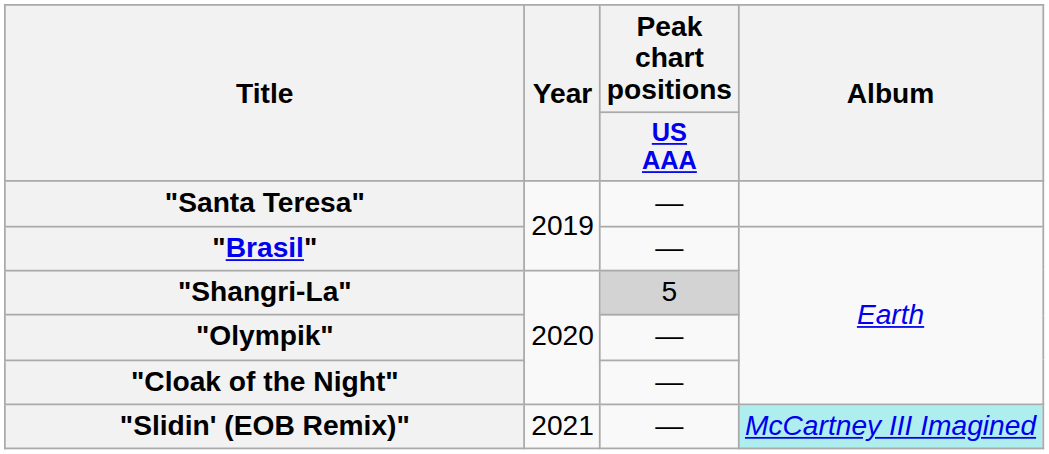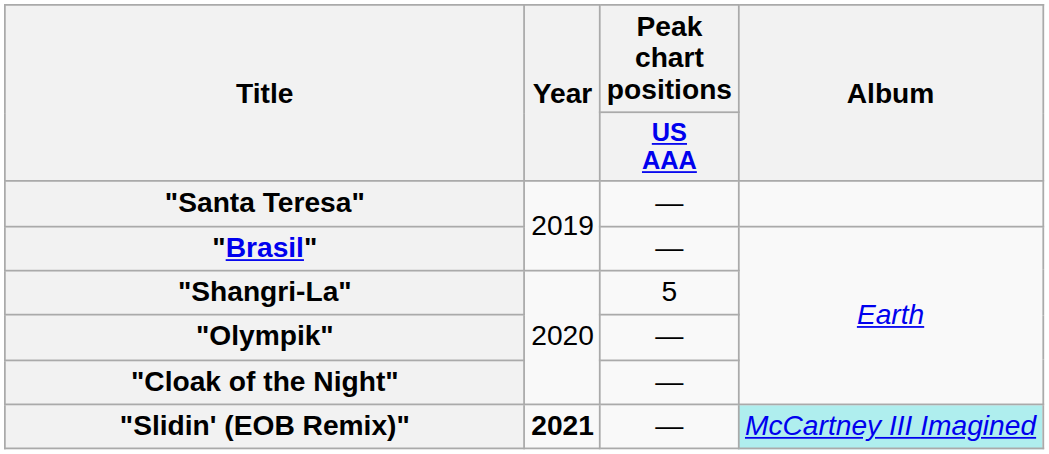(669, 292) lightgrey background -> (669, 292) no background
(563, 426) normal -> (563, 426) bold
